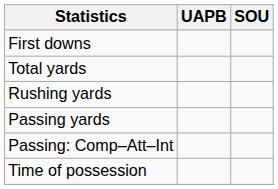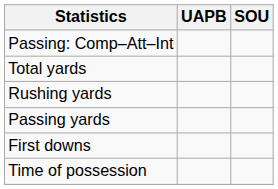rows swapped: (50, 43) <-> (91, 145)
